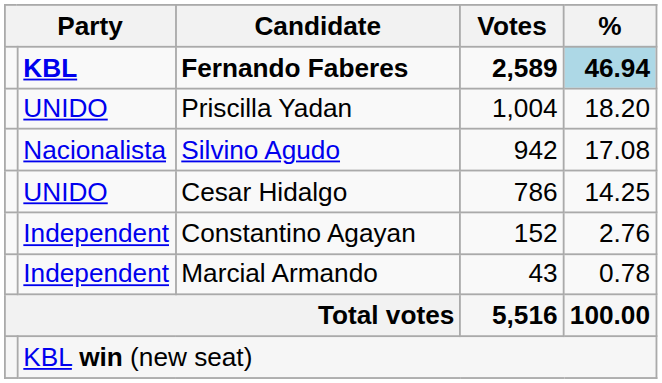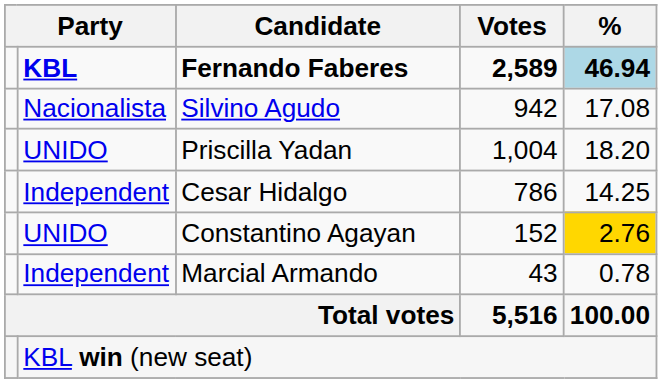rows swapped: (267, 109) <-> (261, 150)
(66, 192) UNIDO -> (96, 192) Independent
(96, 233) Independent -> (66, 233) UNIDO
(624, 233) no background -> (624, 233) gold background
